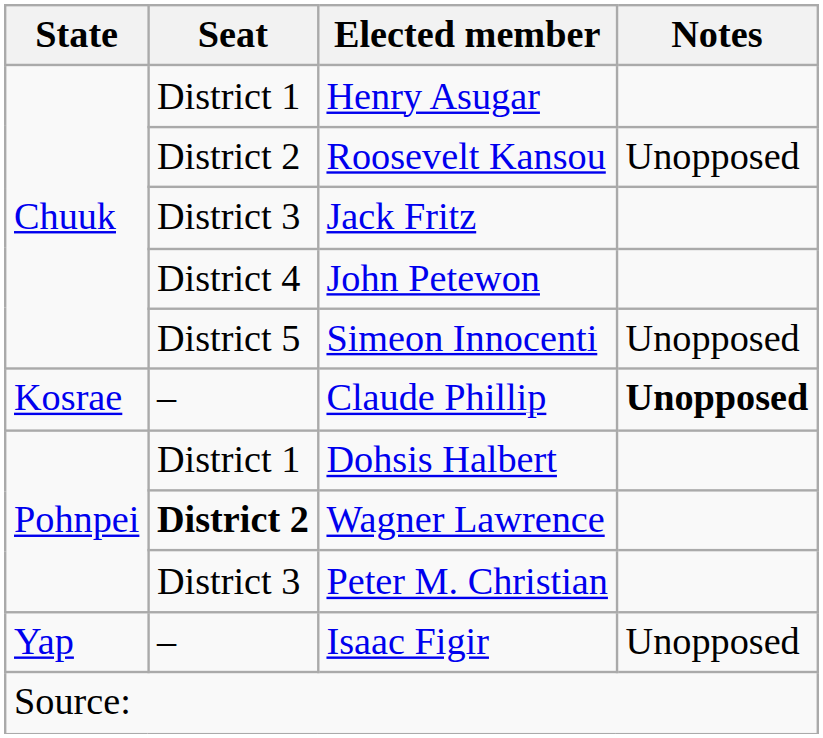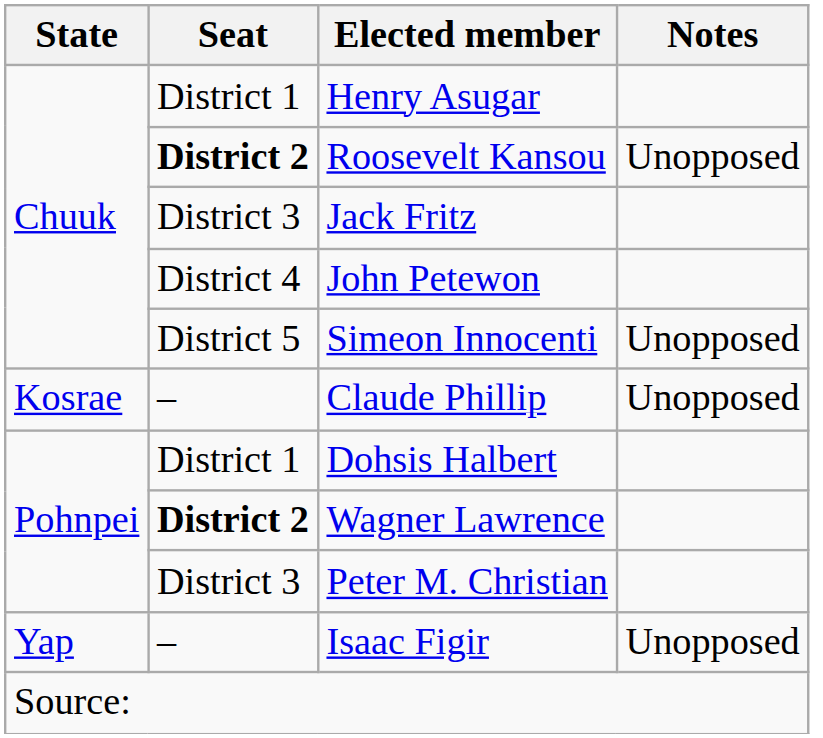(229, 156) normal -> (233, 156) bold
(717, 398) bold -> (713, 398) normal
